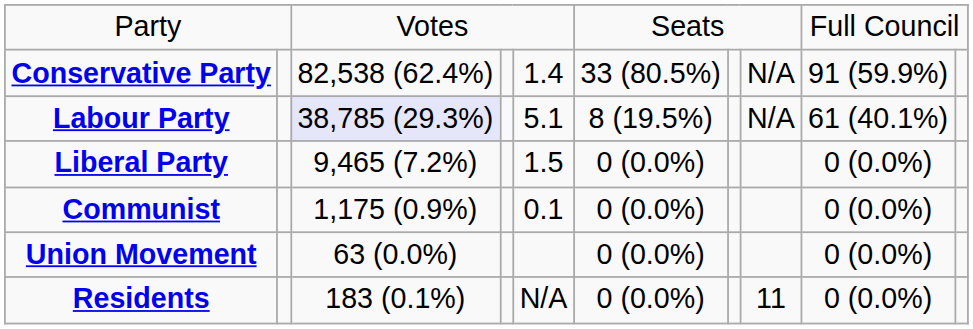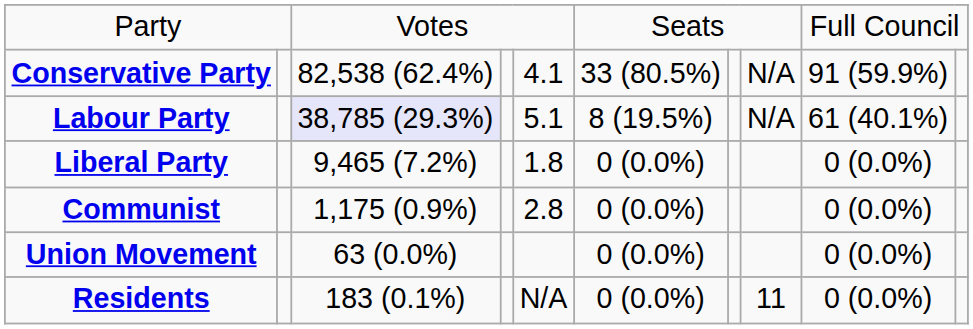(543, 72) 1.4 -> (543, 72) 4.1
(543, 163) 1.5 -> (543, 163) 1.8
(543, 208) 0.1 -> (543, 208) 2.8
